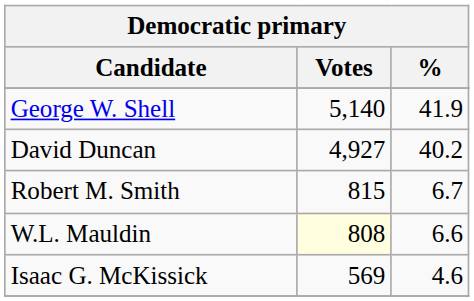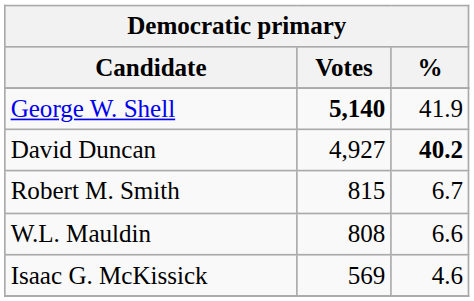(357, 108) normal -> (357, 108) bold
(441, 150) normal -> (441, 150) bold
(367, 233) lightyellow background -> (367, 233) no background
